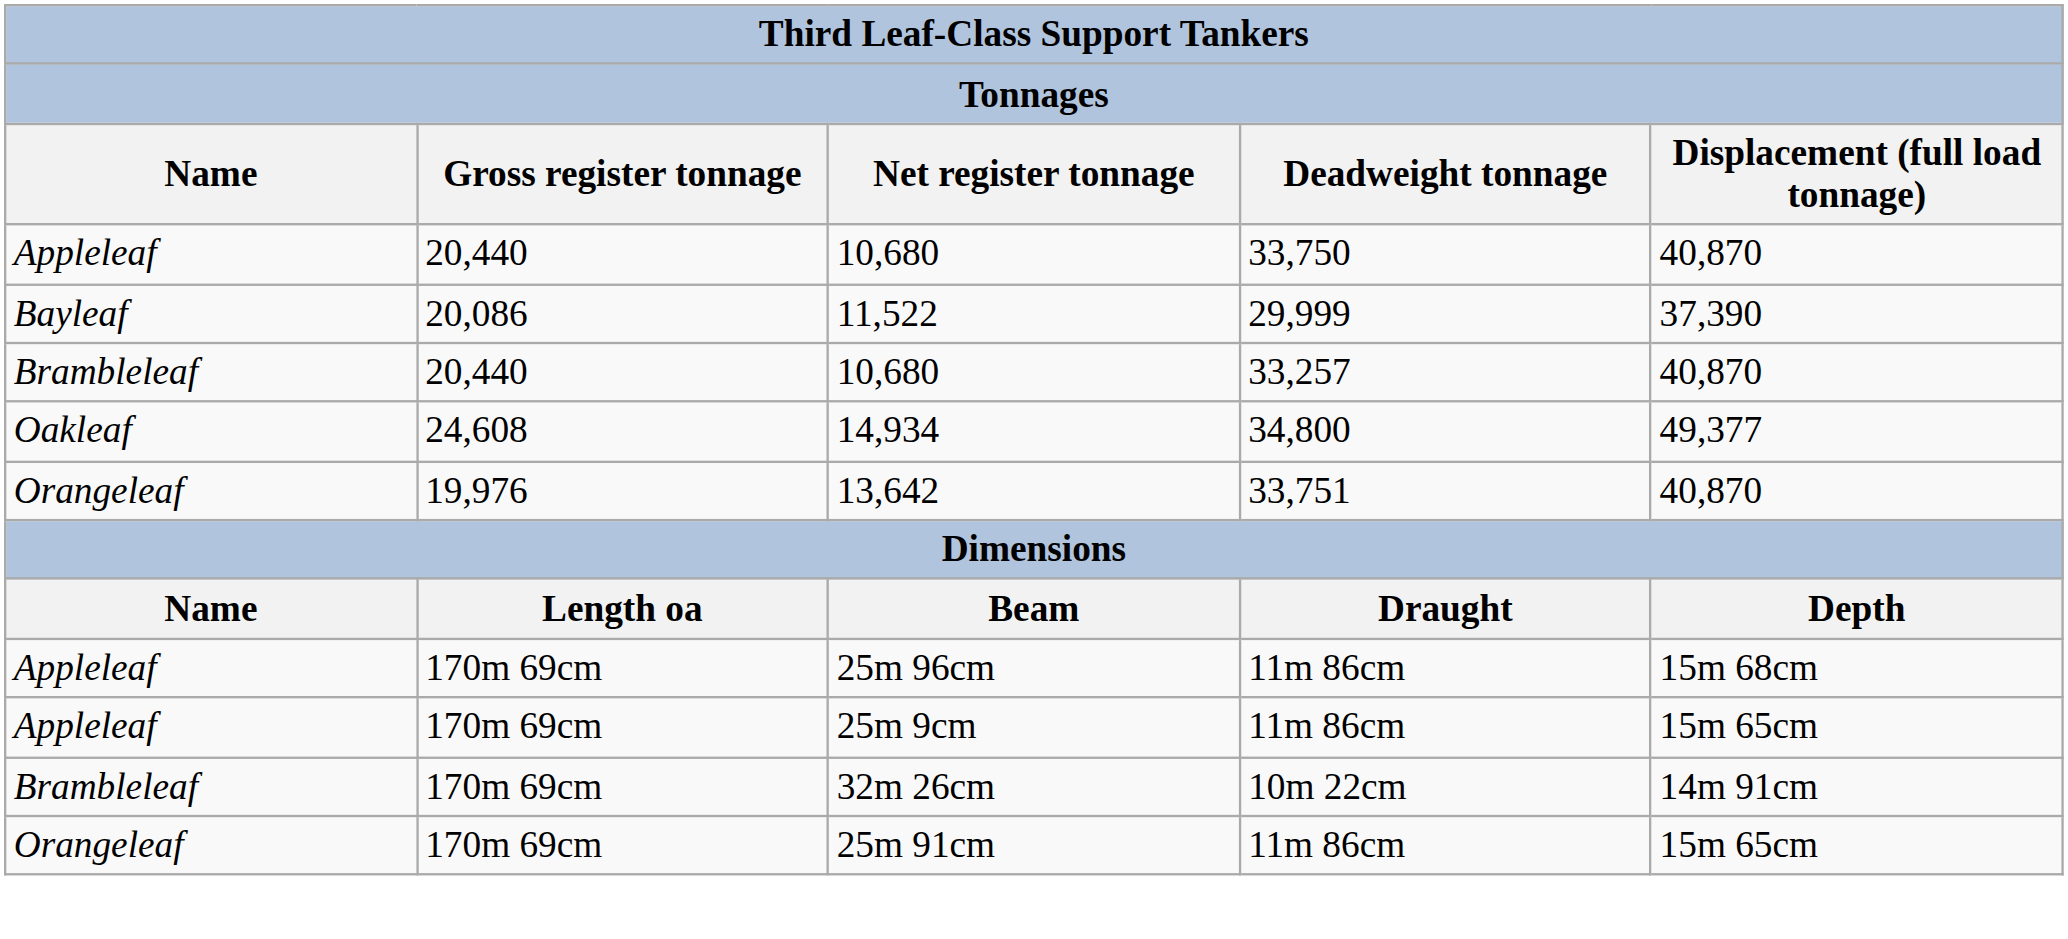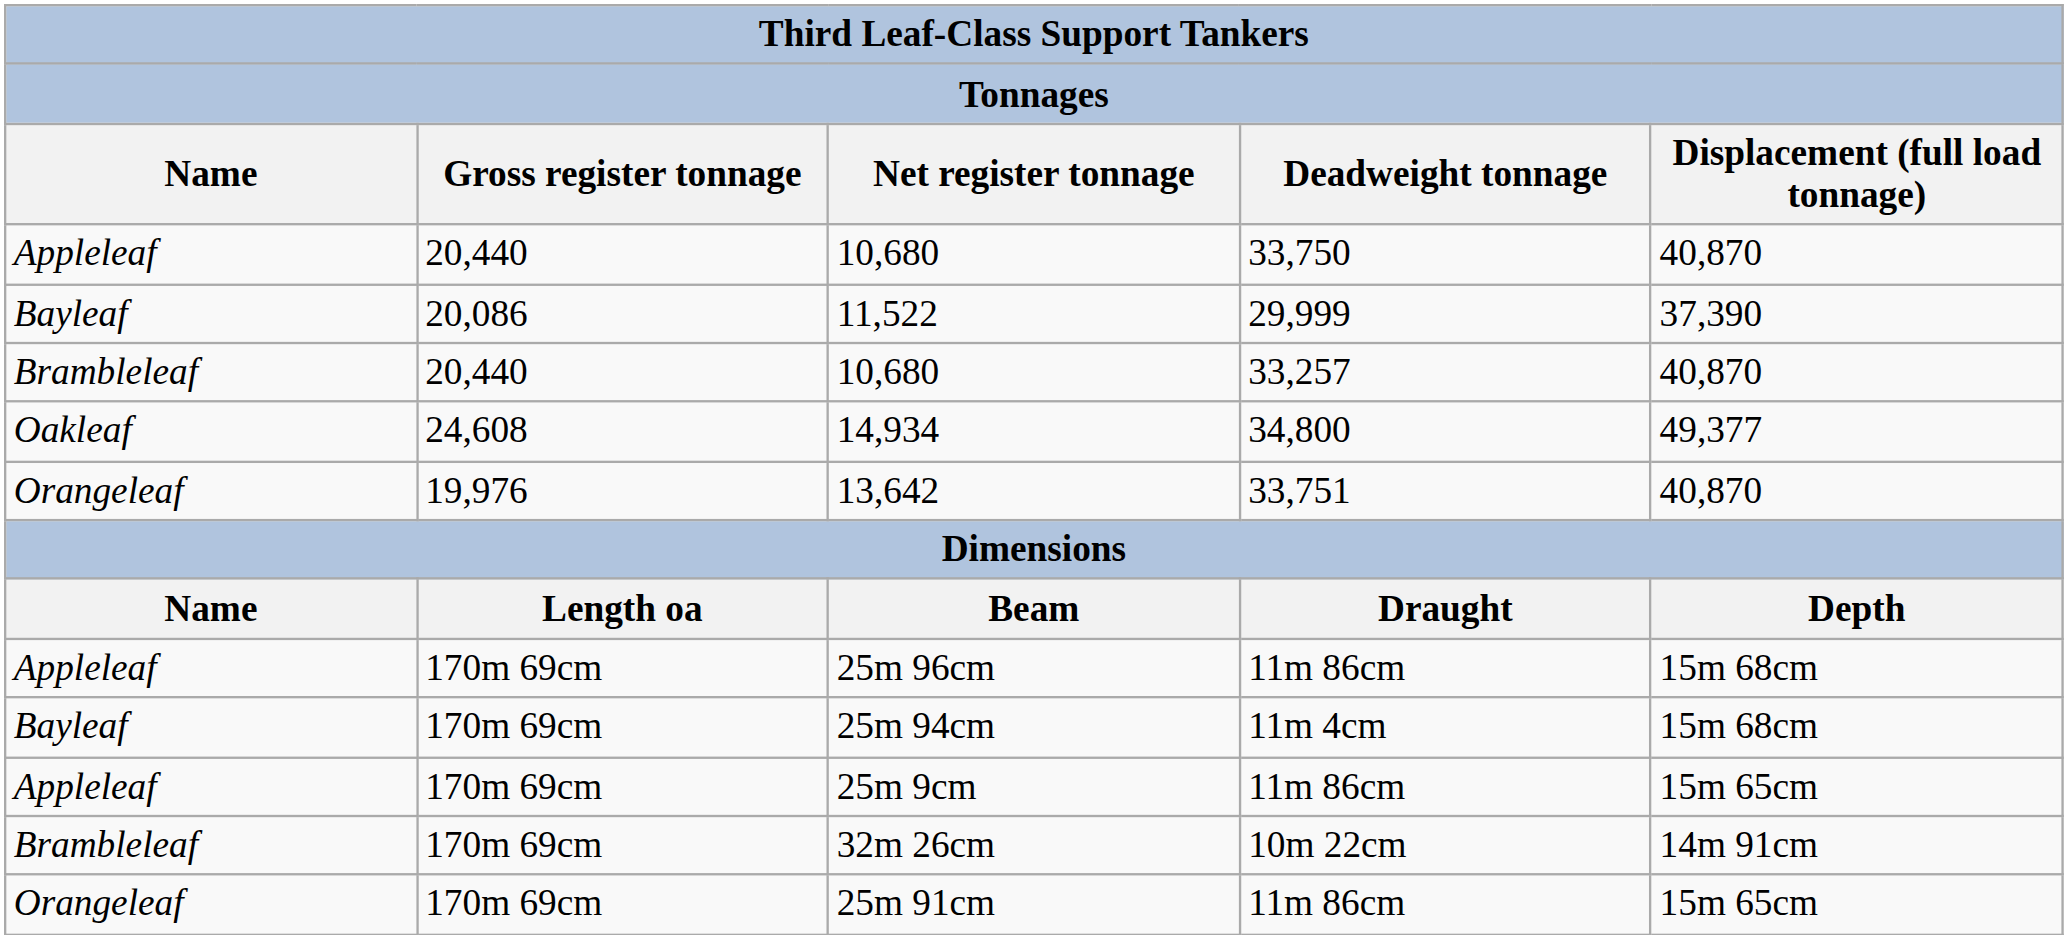+ row: (916, 726)
